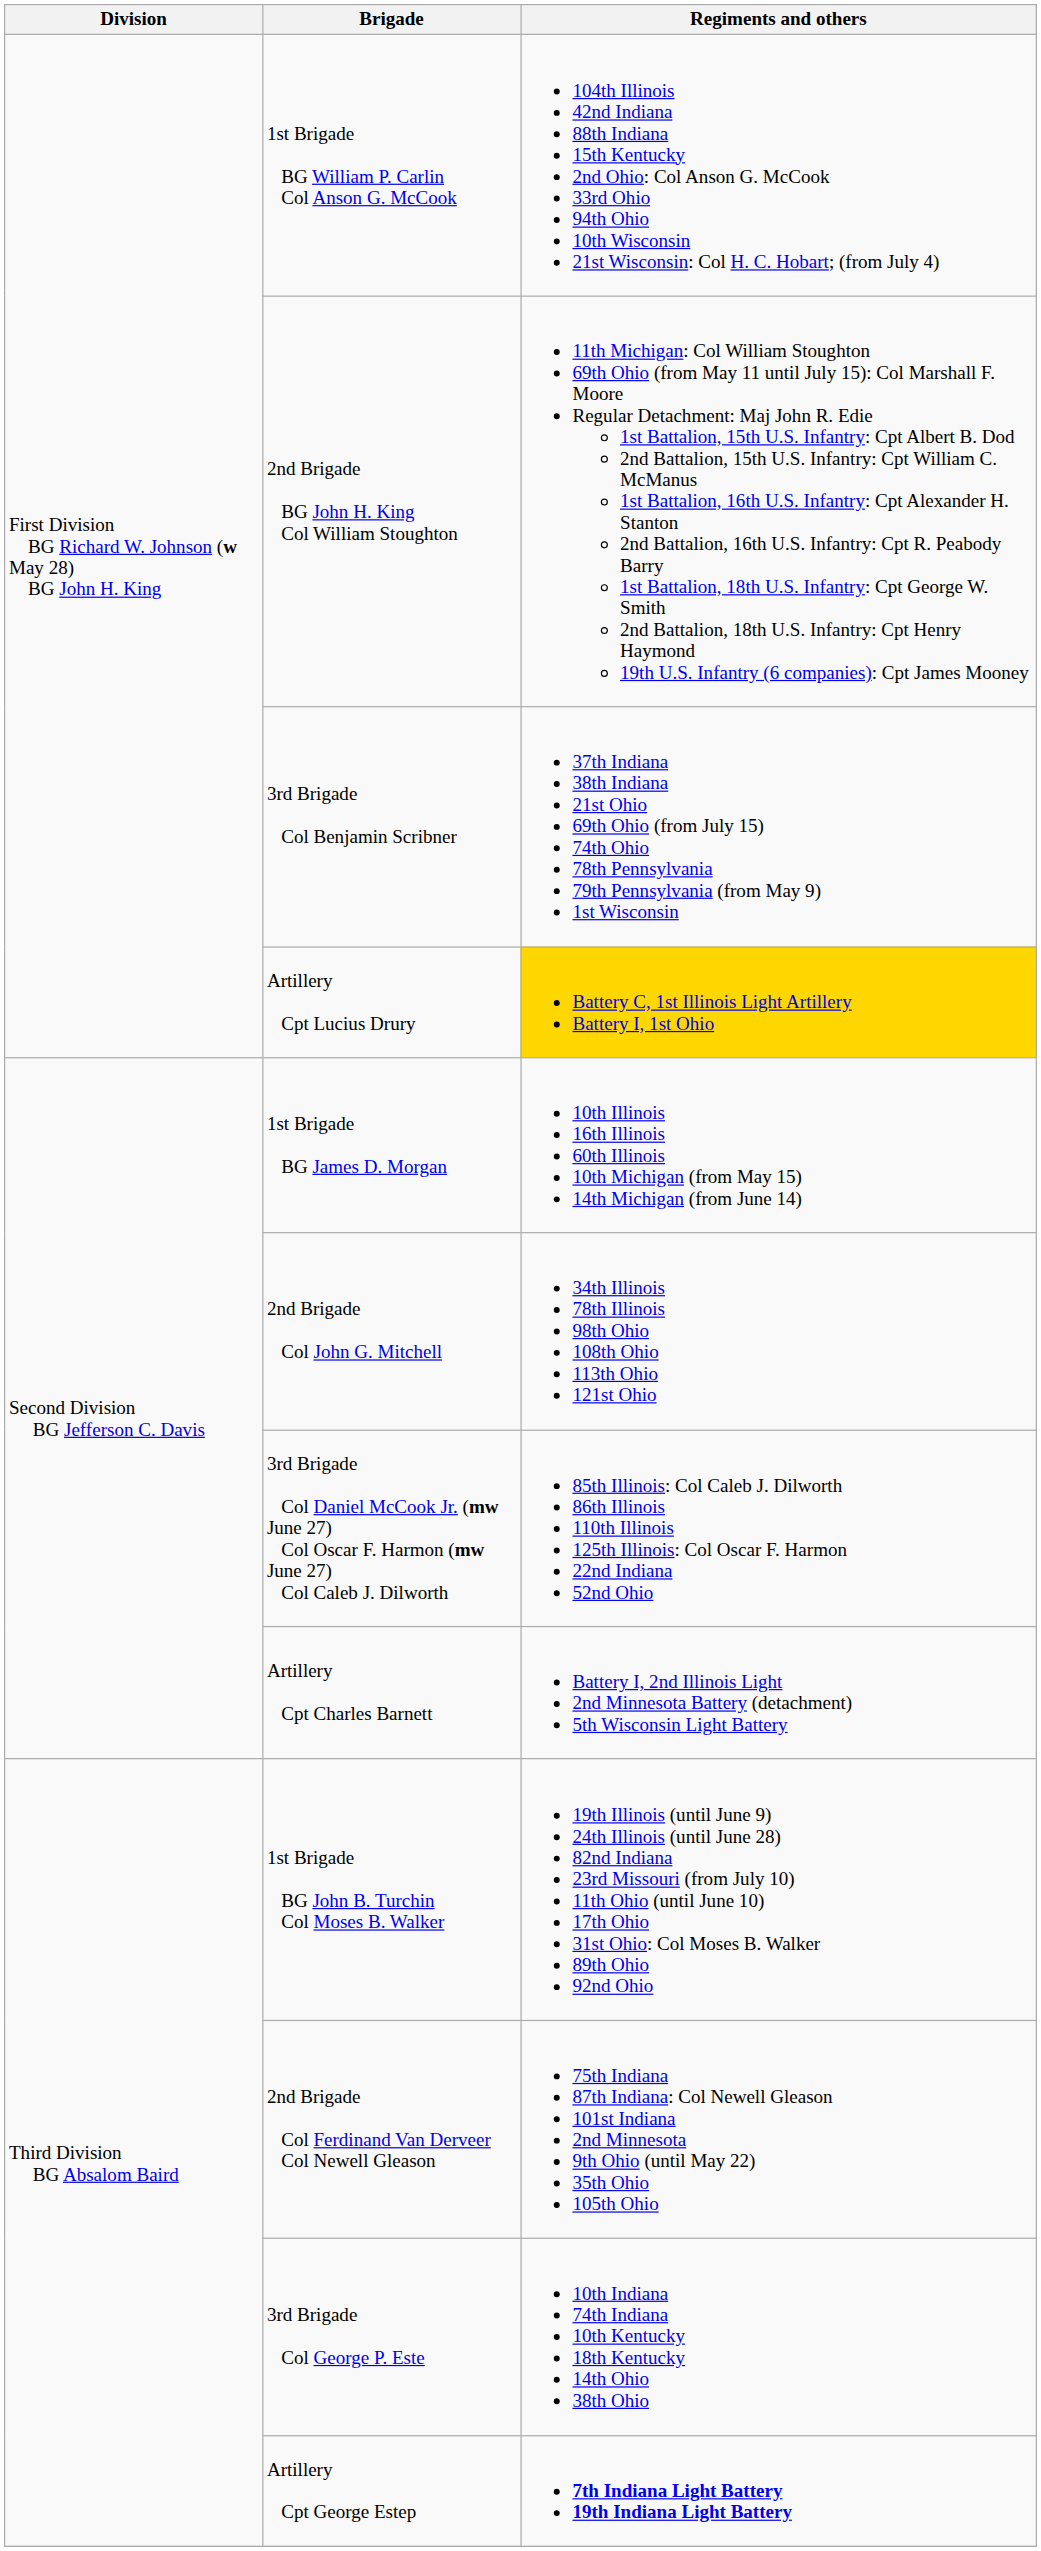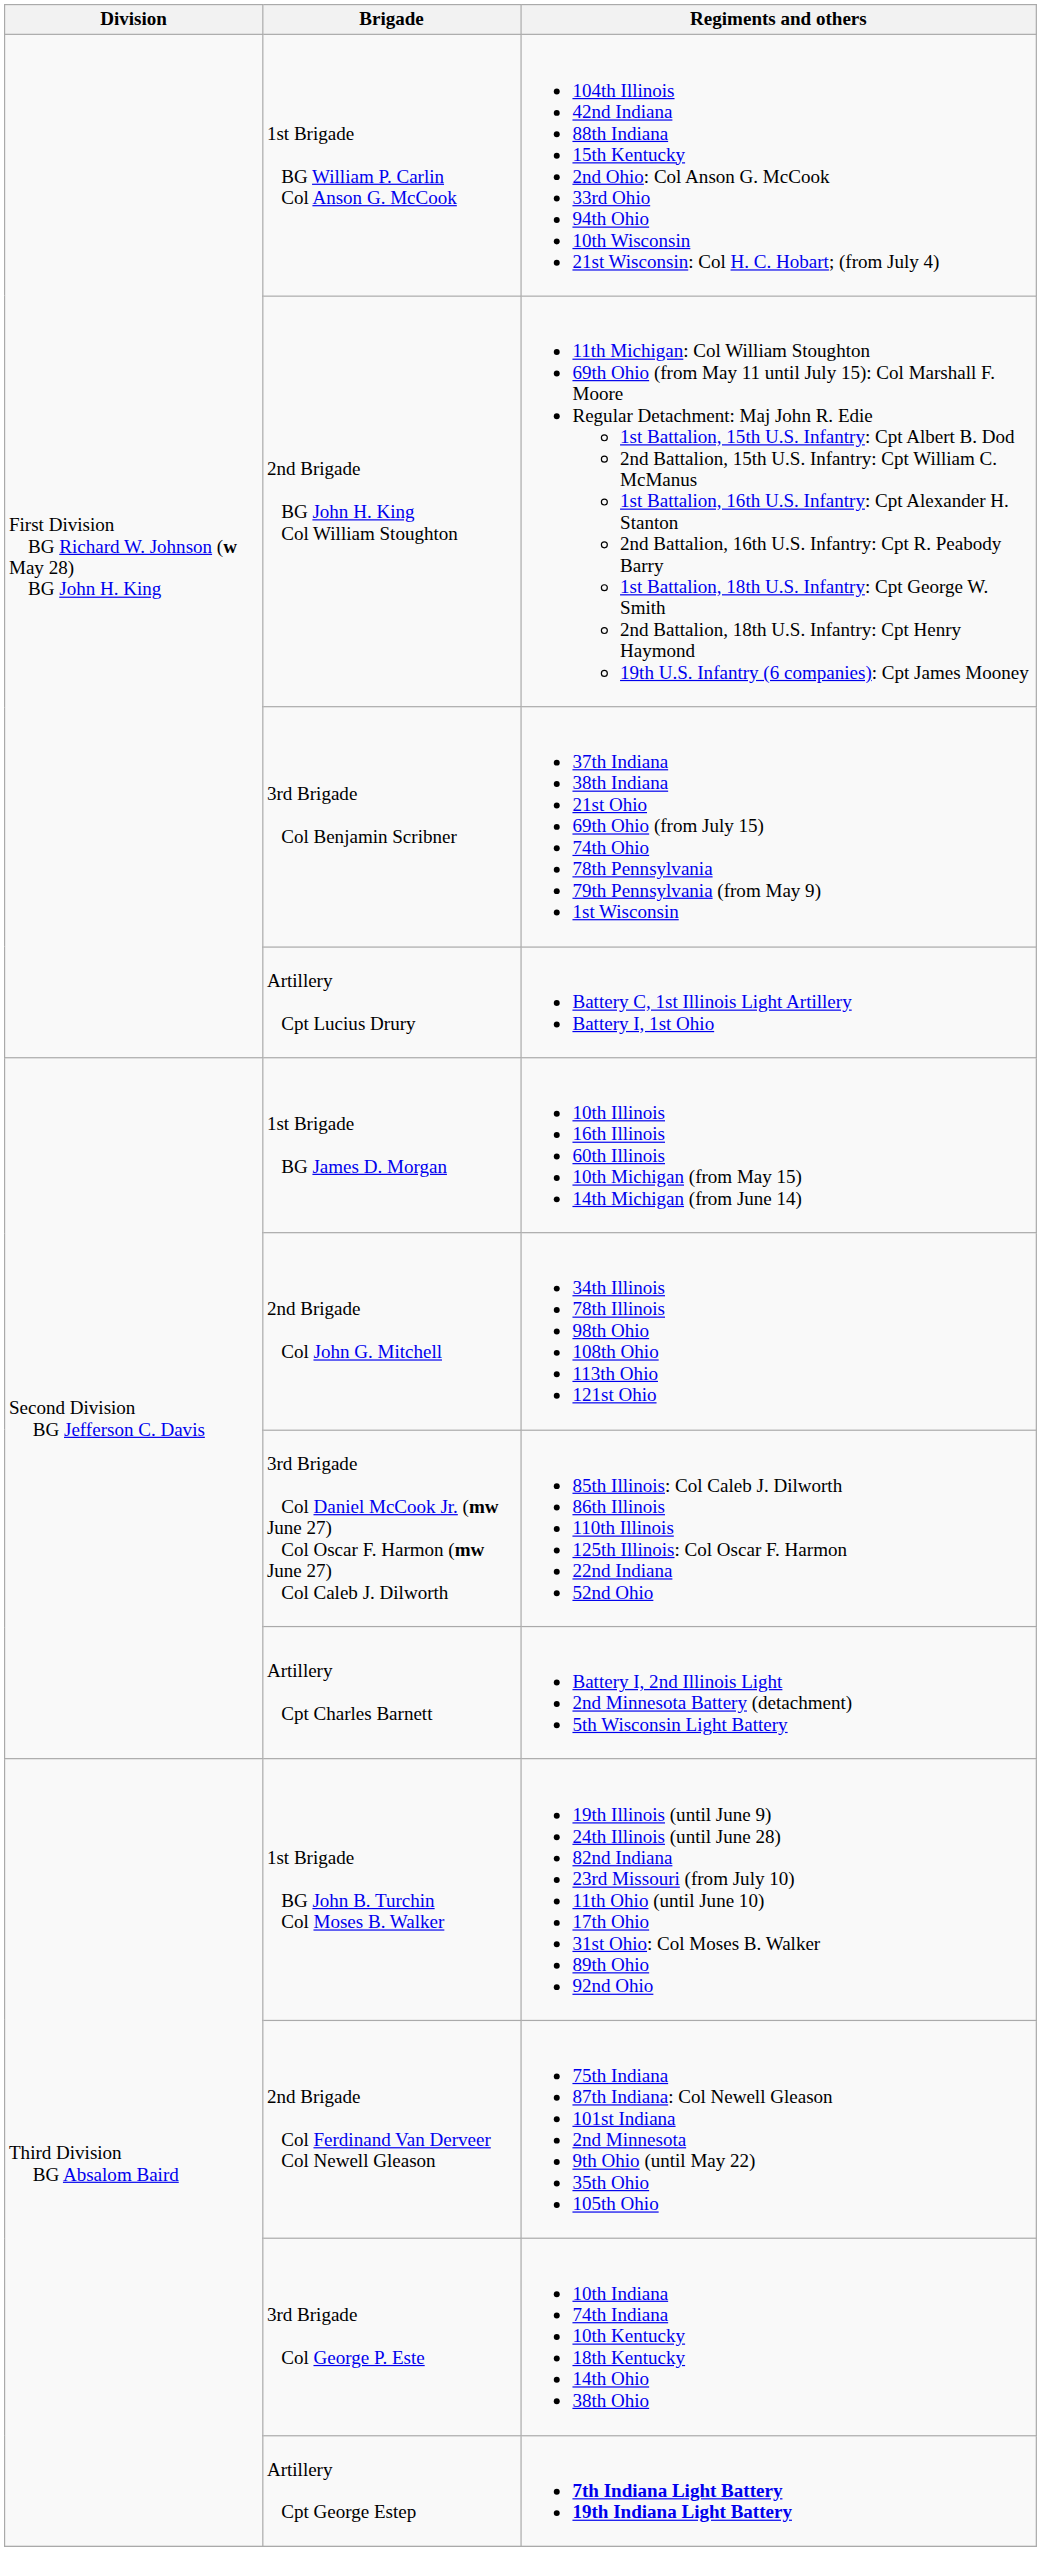(778, 1013) gold background -> (778, 1013) no background
